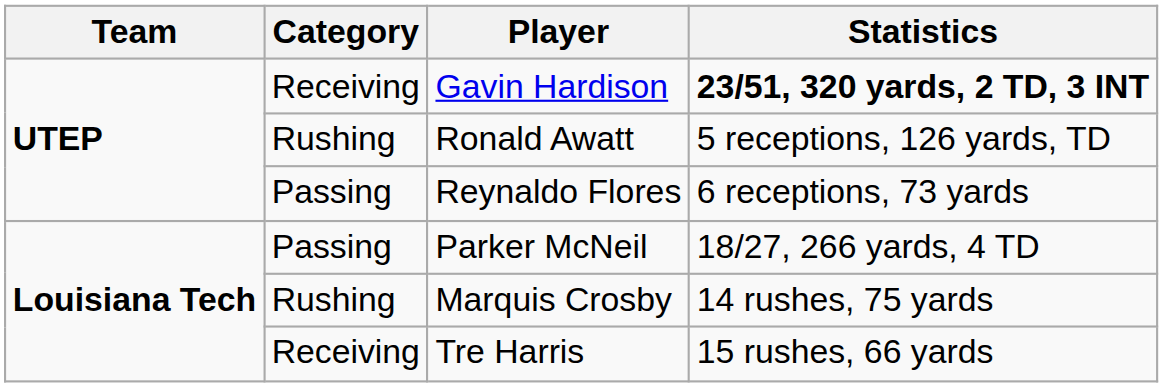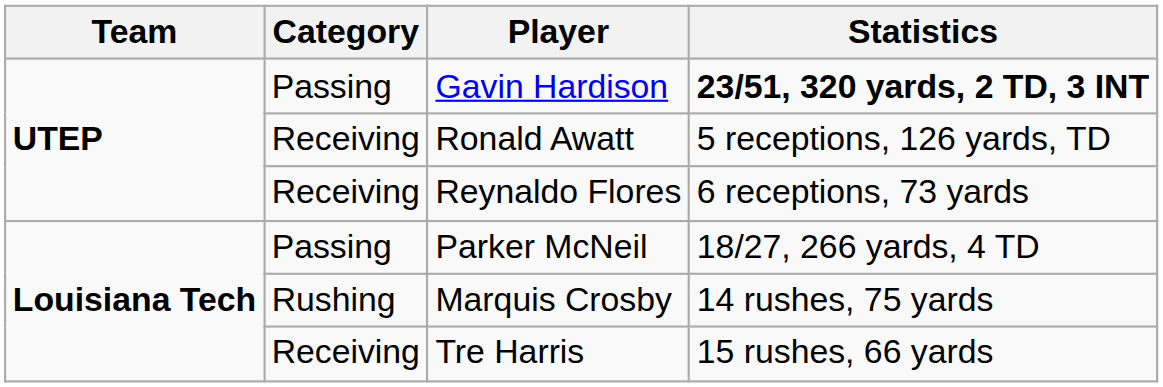(346, 85) Receiving -> (332, 85) Passing
(334, 139) Rushing -> (346, 139) Receiving
(332, 192) Passing -> (346, 192) Receiving
